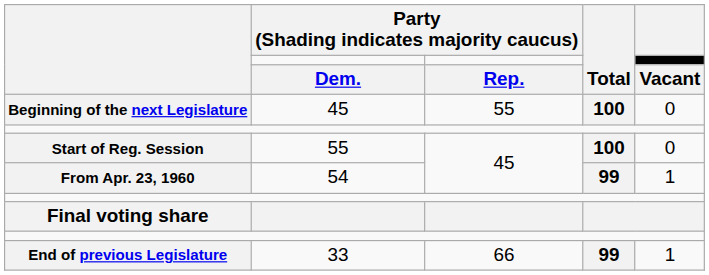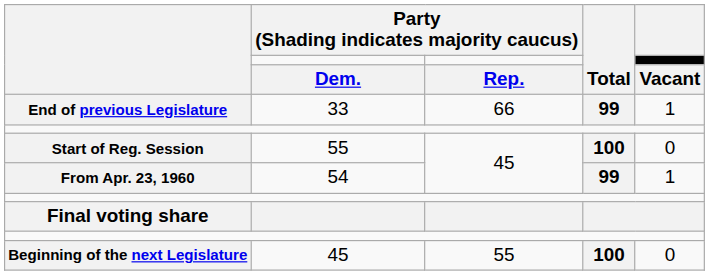rows swapped: (128, 255) <-> (128, 109)
